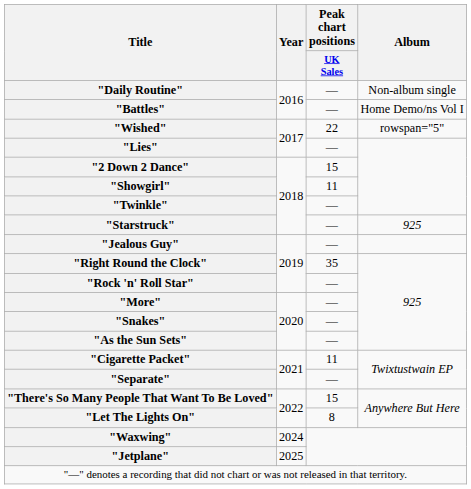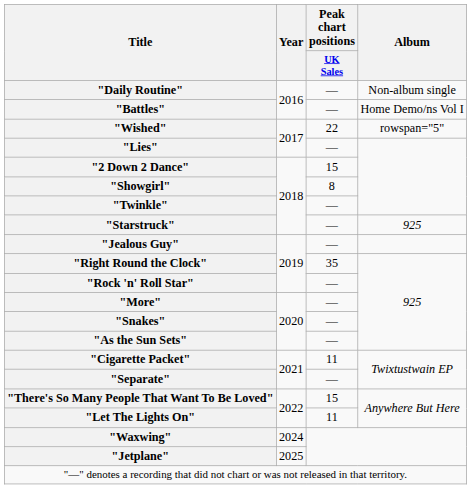(332, 186) 11 -> (332, 186) 8
(332, 417) 8 -> (332, 417) 11
